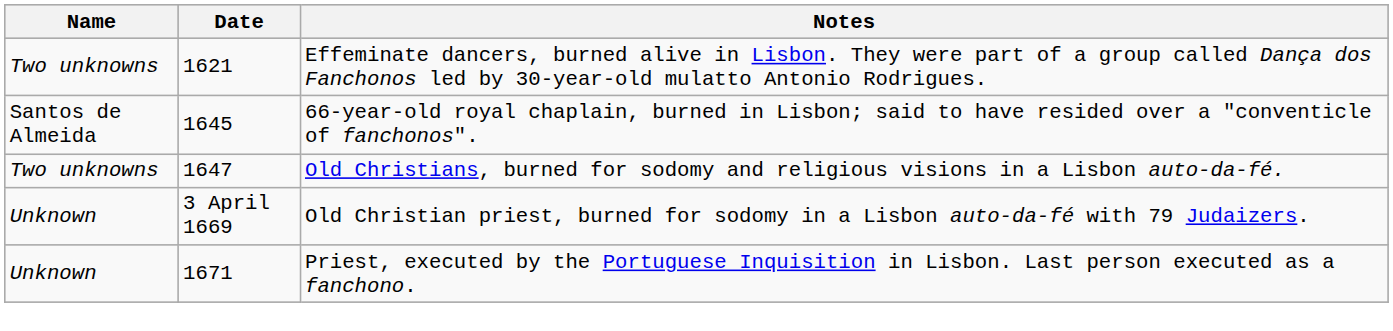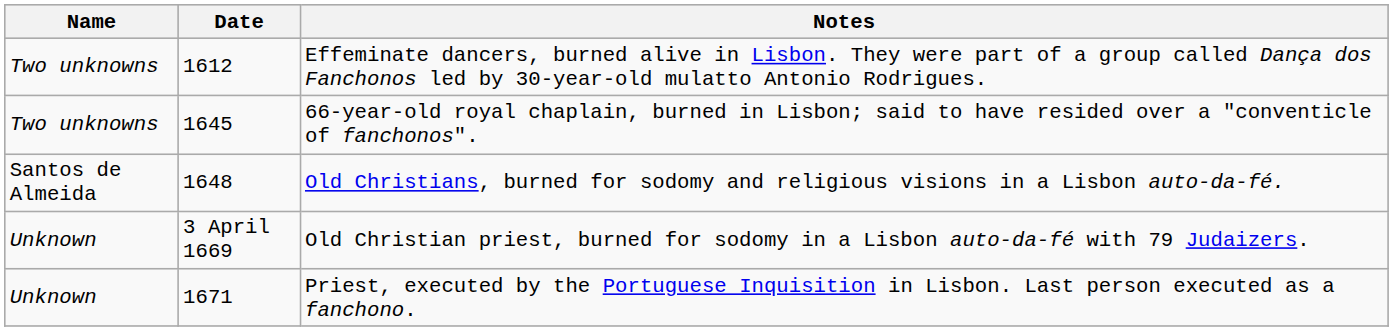(208, 67) 1621 -> (208, 67) 1612
(66, 125) Santos de Almeida -> (84, 125) Two unknowns
(84, 170) Two unknowns -> (66, 182) Santos de Almeida
(208, 170) 1647 -> (208, 182) 1648
